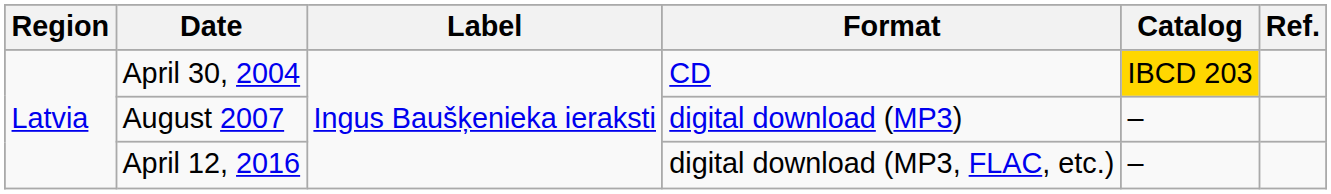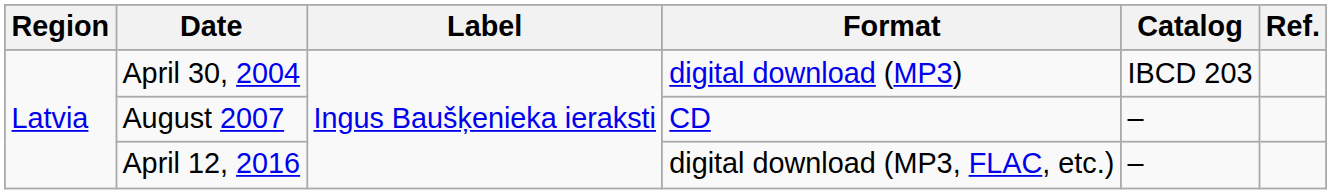(690, 73) CD -> (816, 73) digital download (MP3)
(1190, 73) gold background -> (1190, 73) no background
(816, 118) digital download (MP3) -> (690, 118) CD
